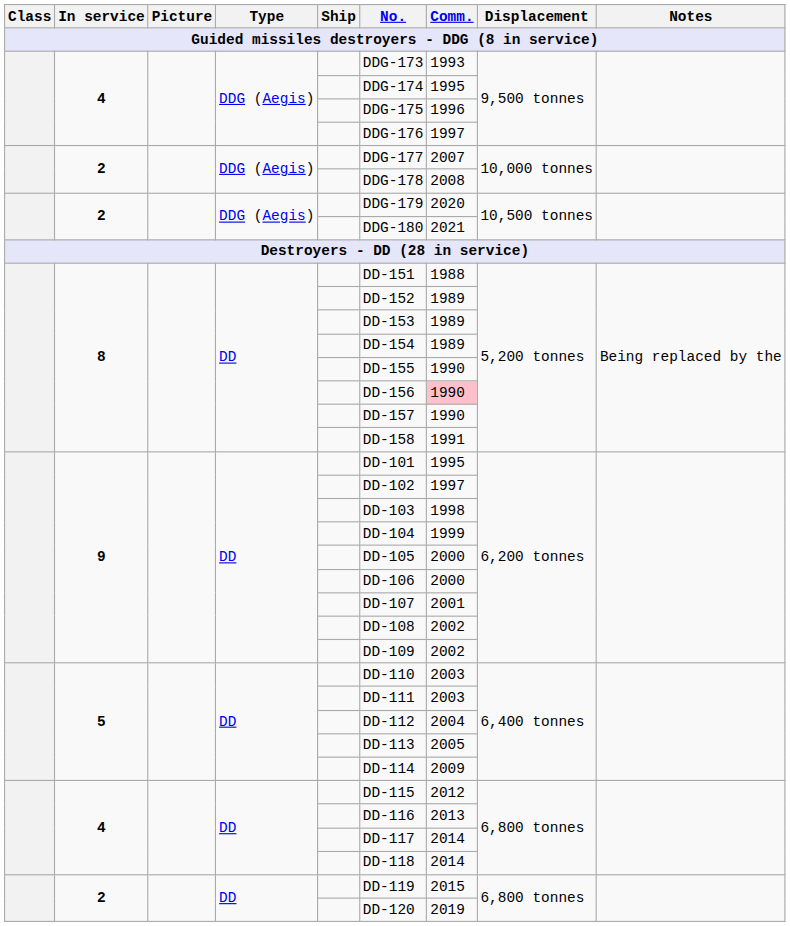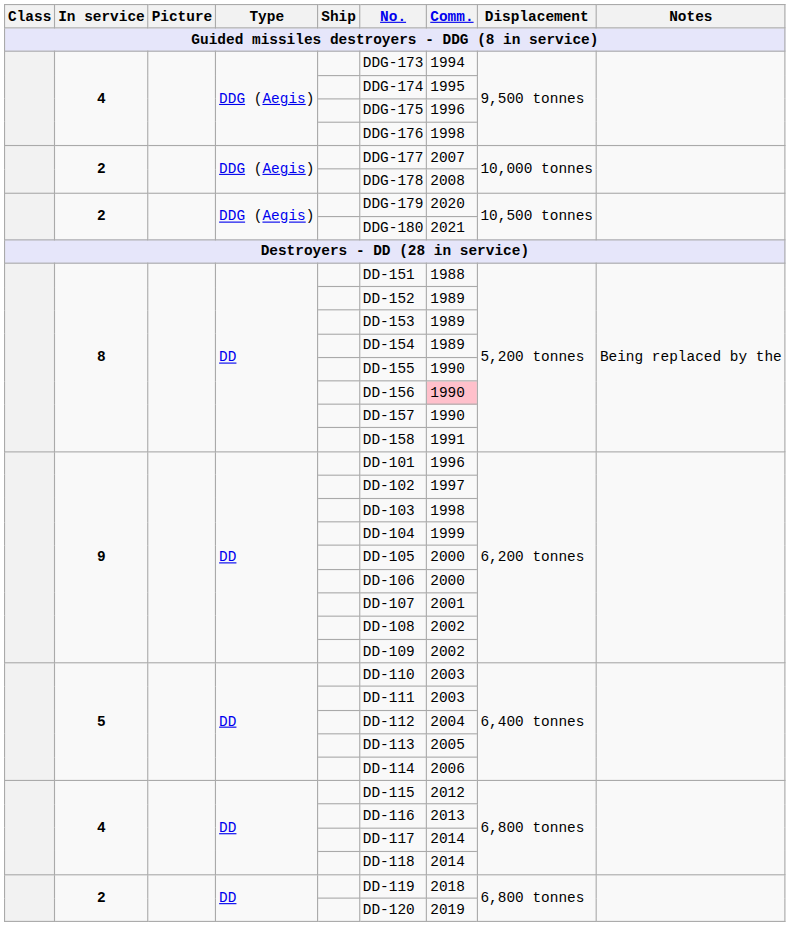(448, 63) 1993 -> (448, 63) 1994
(448, 134) 1997 -> (448, 134) 1998
(448, 463) 1995 -> (448, 463) 1996
(448, 769) 2009 -> (448, 769) 2006
(448, 886) 2015 -> (448, 886) 2018
